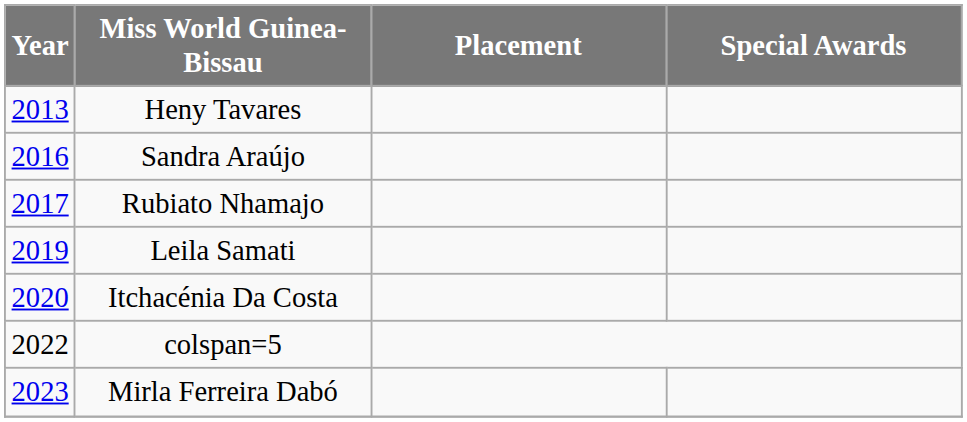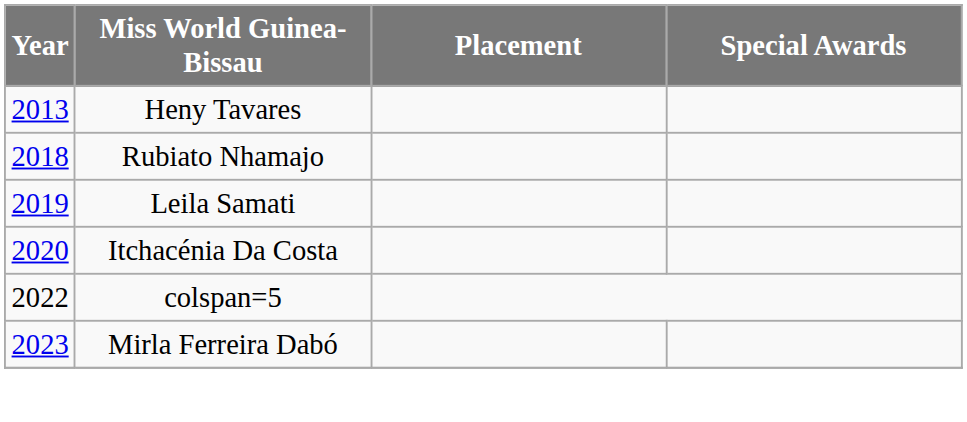- row: (223, 156)
(40, 203) 2017 -> (40, 156) 2018
